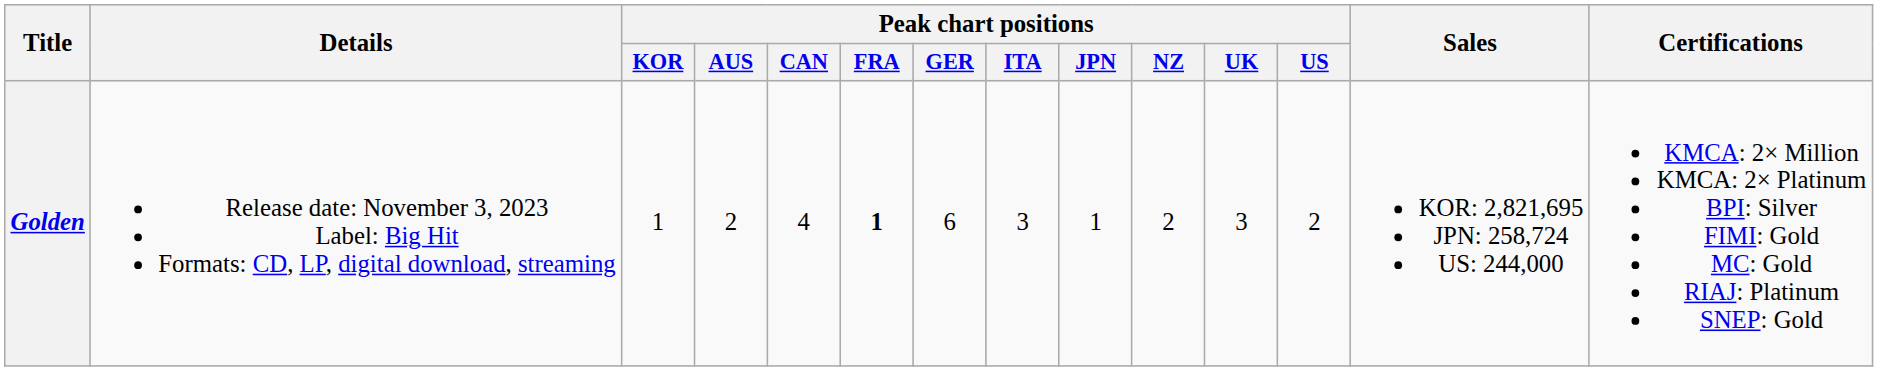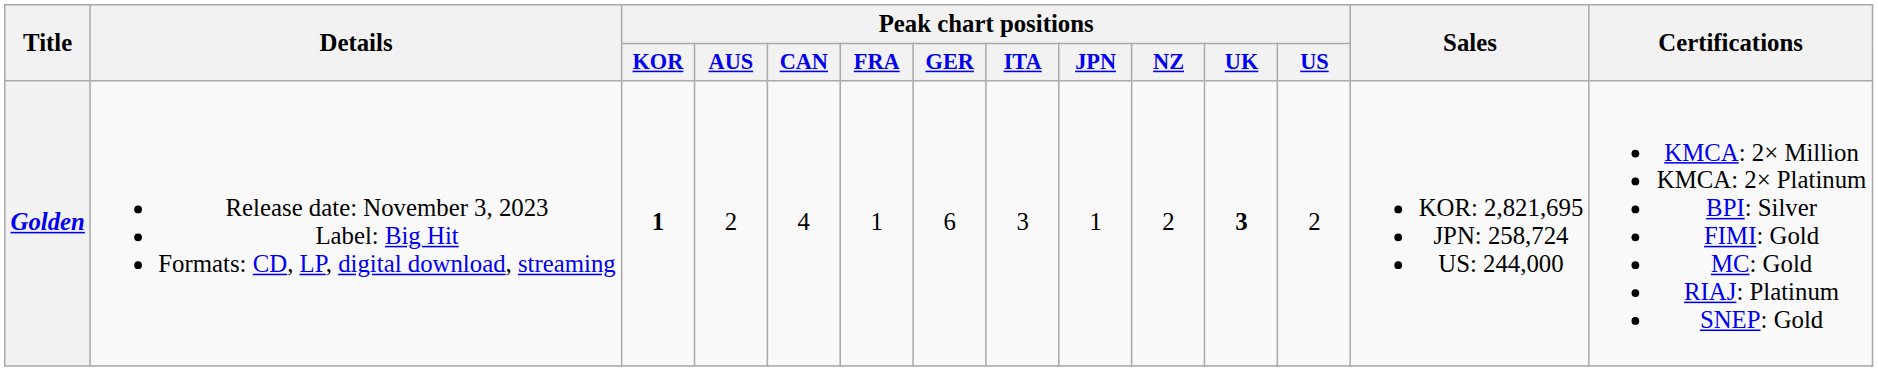(658, 222) normal -> (658, 222) bold
(877, 222) bold -> (877, 222) normal
(1242, 222) normal -> (1242, 222) bold
